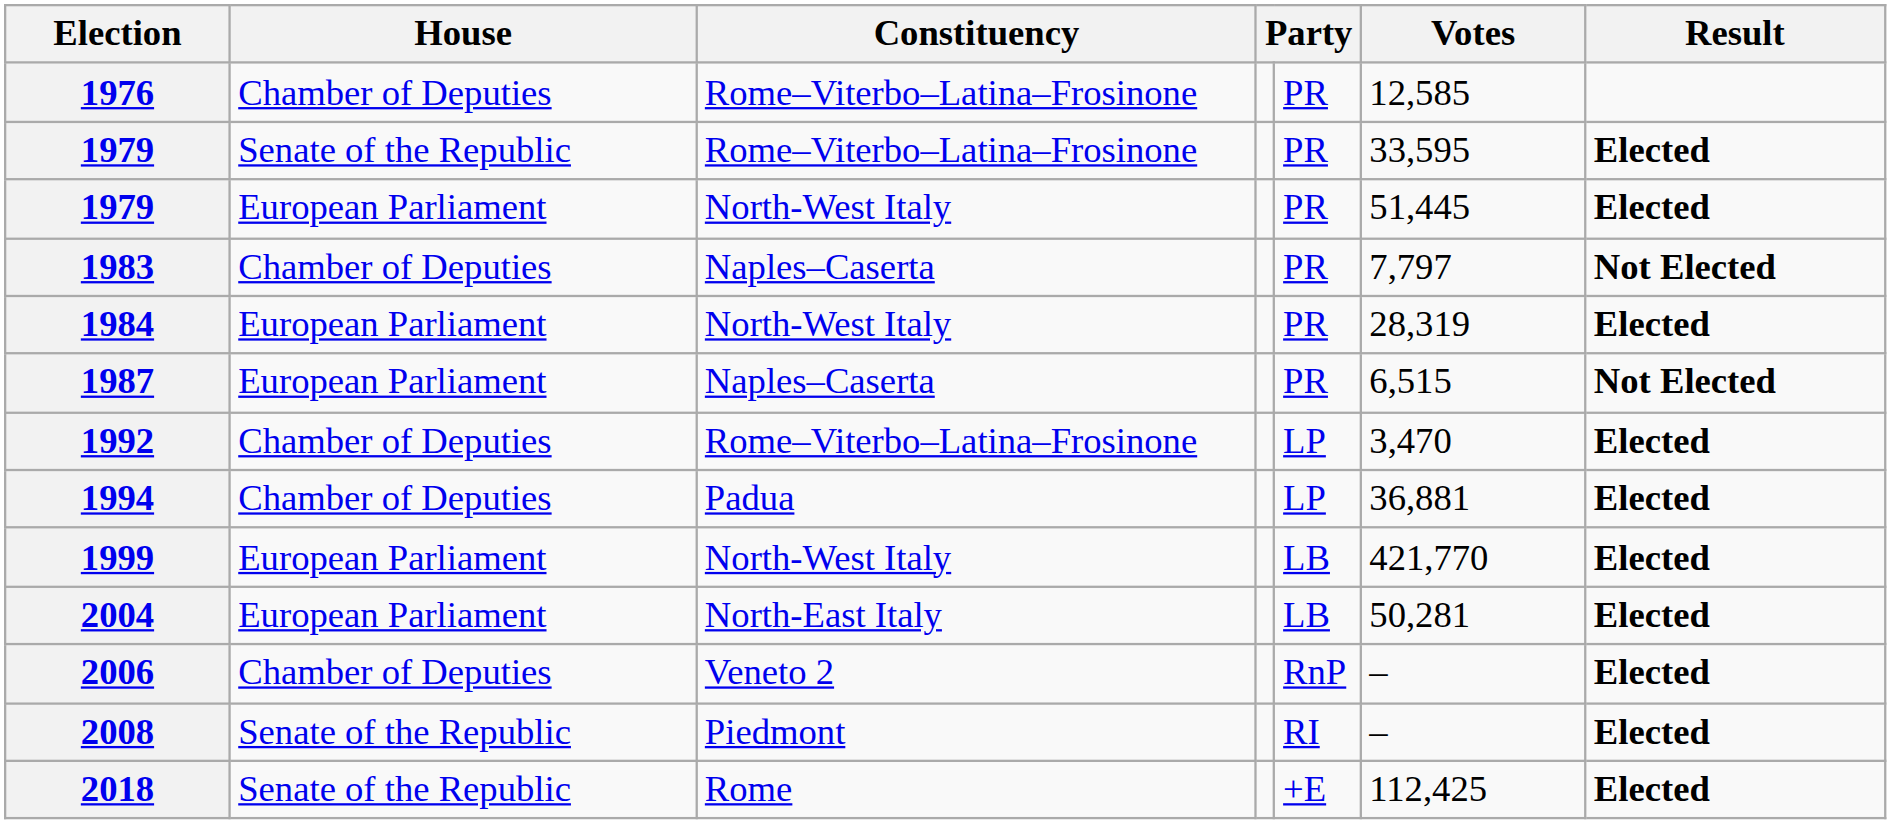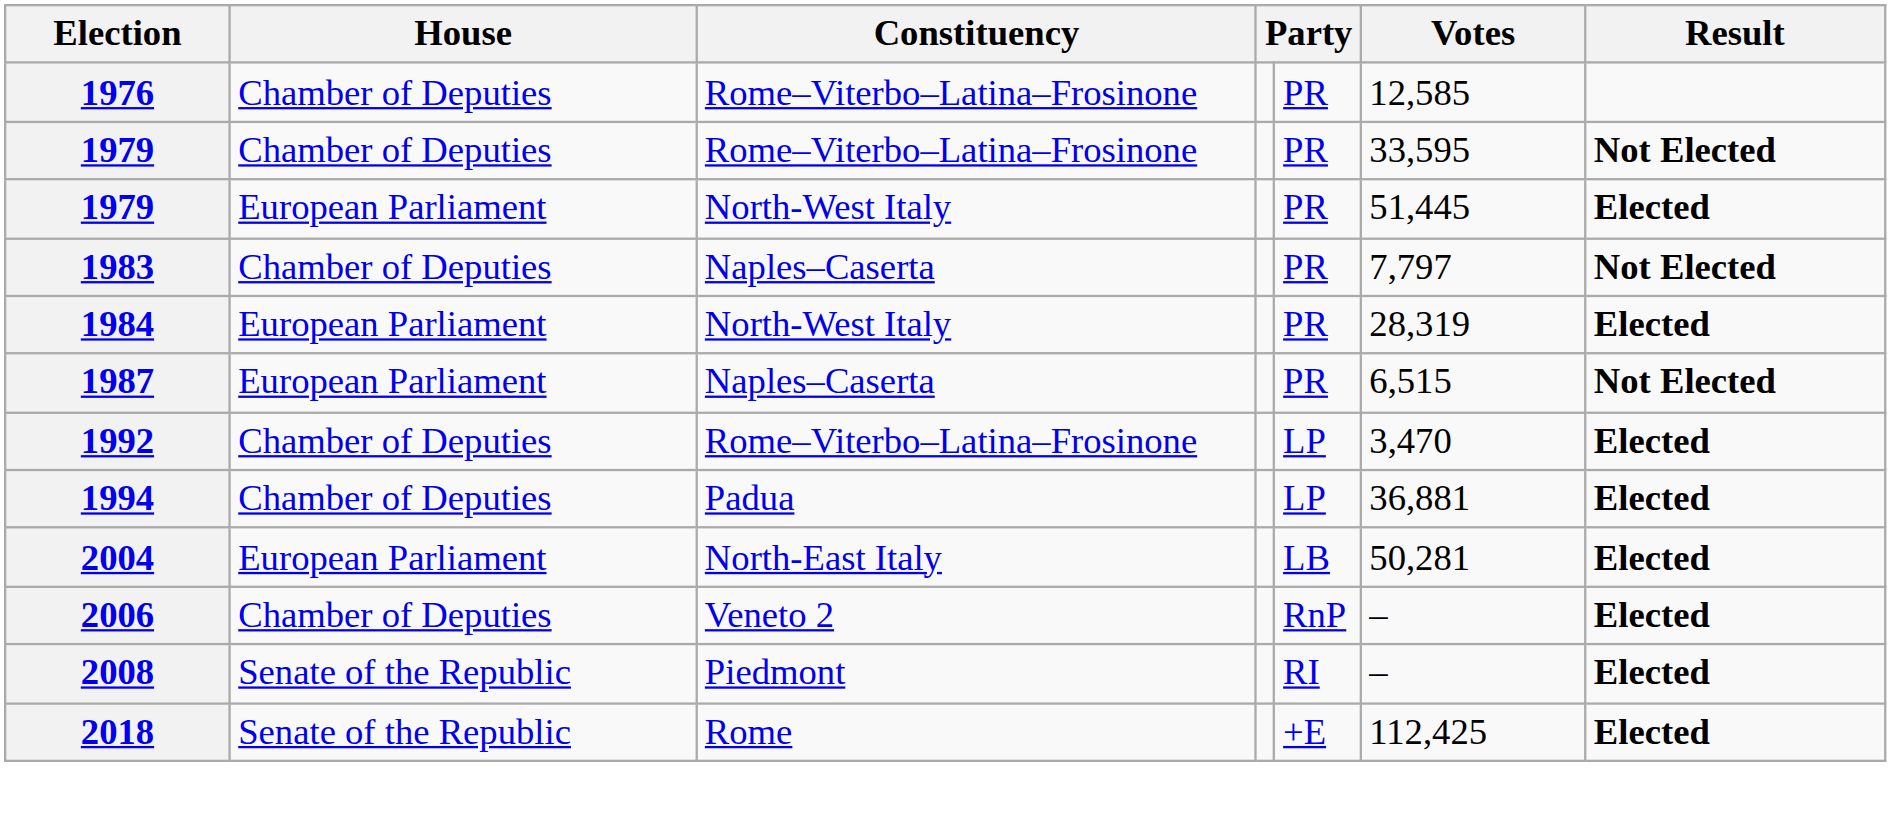(405, 149) Senate of the Republic -> (395, 149) Chamber of Deputies
(1652, 149) Elected -> (1685, 149) Not Elected
- row: (117, 556)
